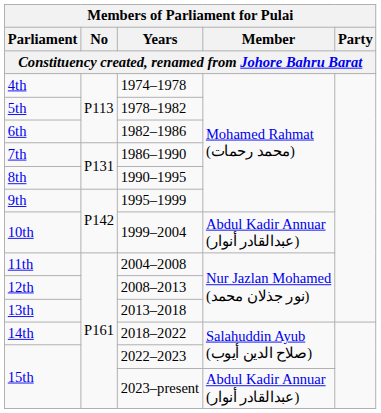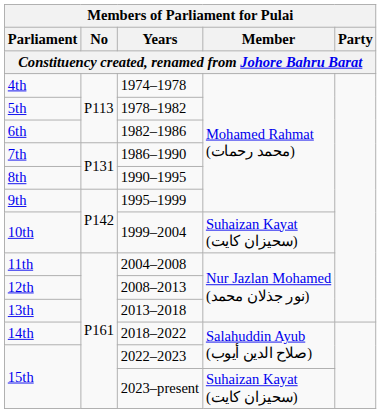(266, 232) Abdul Kadir Annuar (عبدالقادر أنوار) -> (252, 232) Suhaizan Kayat (سحيزان كايت)
(266, 388) Abdul Kadir Annuar (عبدالقادر أنوار) -> (252, 388) Suhaizan Kayat (سحيزان كايت)
